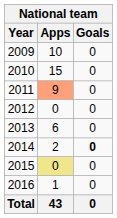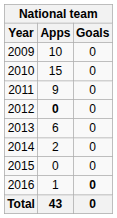(55, 90) lightsalmon background -> (55, 90) no background
(55, 109) normal -> (55, 109) bold
(93, 147) bold -> (93, 147) normal
(55, 166) khaki background -> (55, 166) no background
(93, 185) normal -> (93, 185) bold
